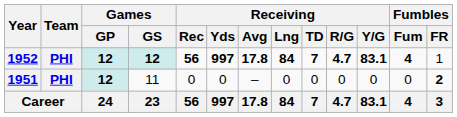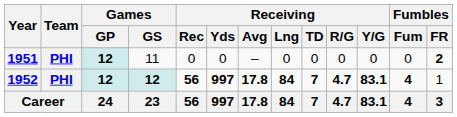rows swapped: (23, 79) <-> (23, 58)
